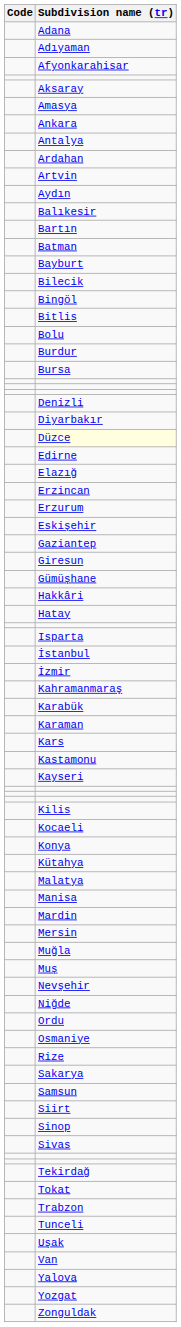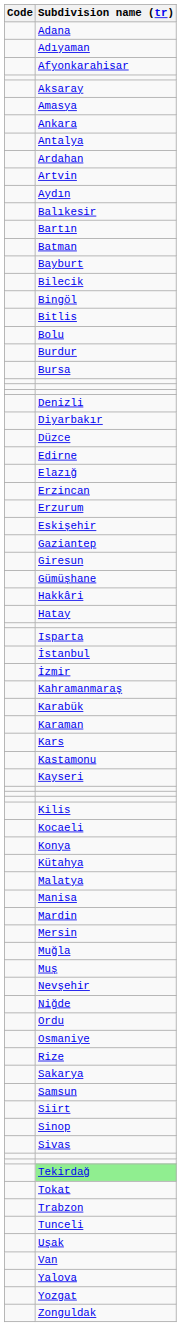(54, 438) lightyellow background -> (54, 438) no background
(64, 1172) no background -> (64, 1172) lightgreen background
